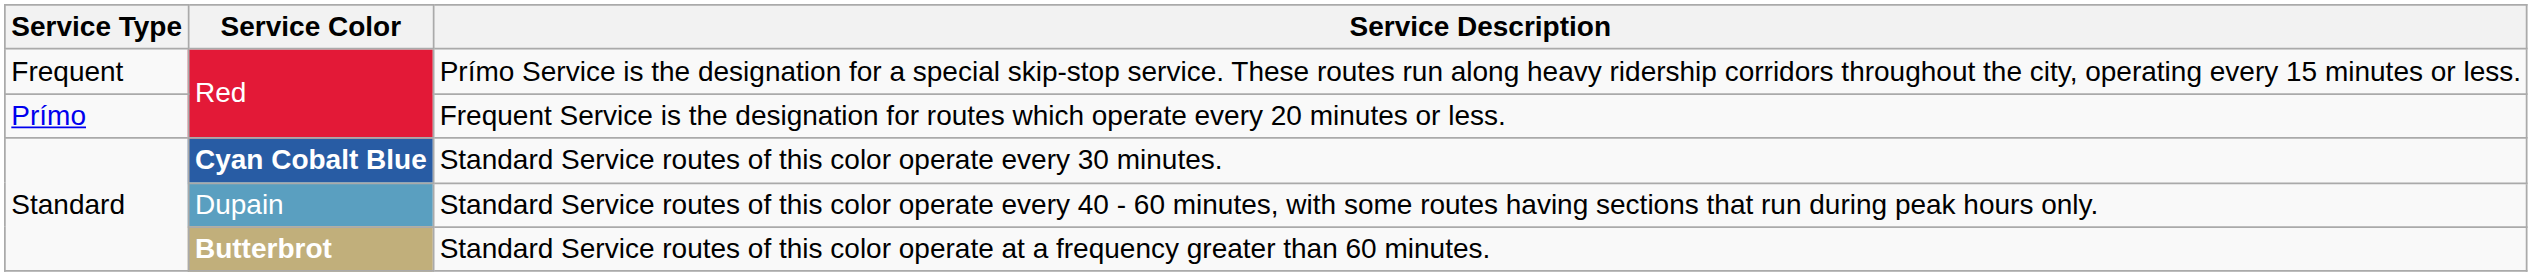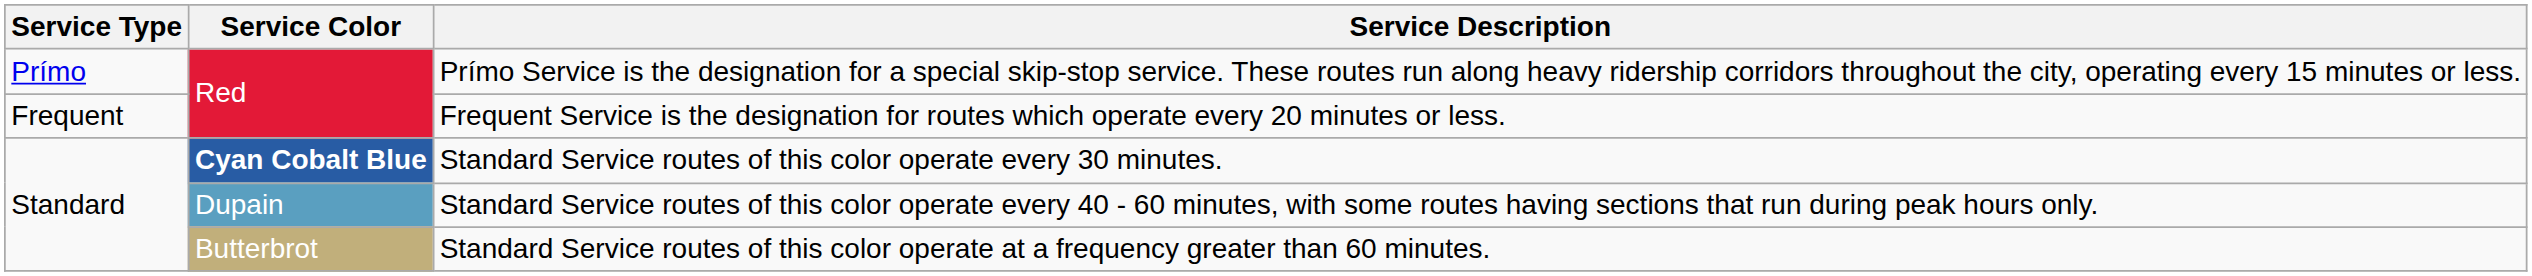(67, 71) Frequent -> (49, 71) Prímo
(49, 115) Prímo -> (67, 115) Frequent
(263, 248) bold -> (256, 248) normal
